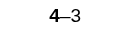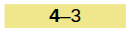(65, 15) no background -> (65, 15) khaki background
